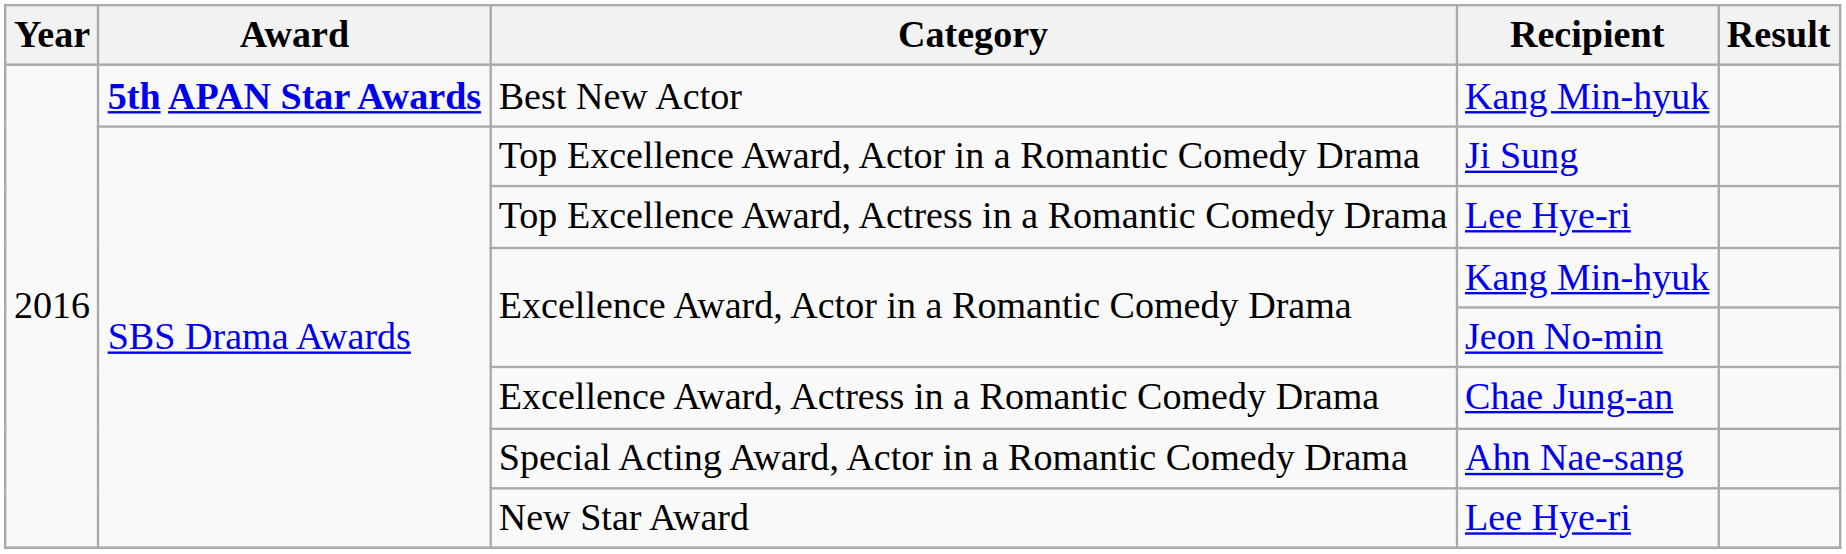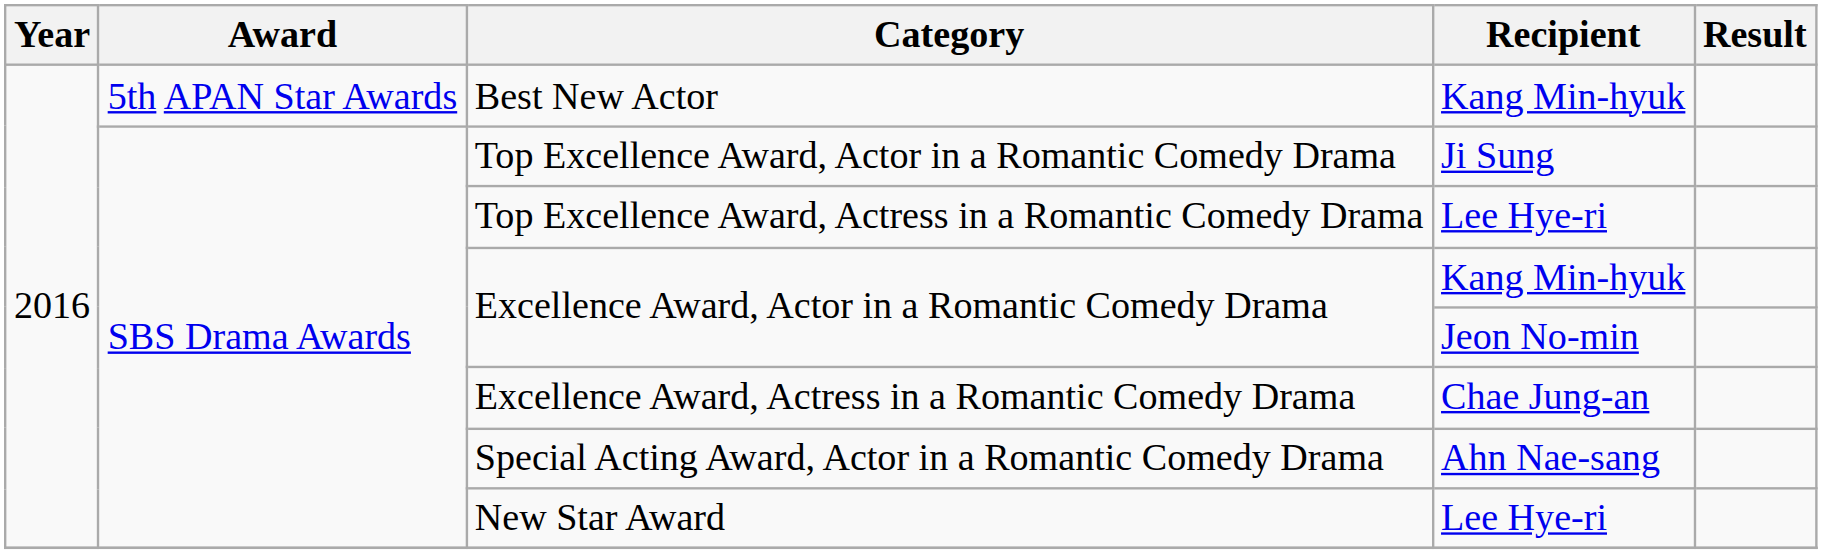(294, 95) bold -> (282, 95) normal
